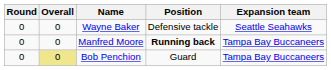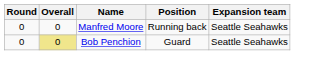- row: (111, 27)
(183, 42) bold -> (177, 27) normal
(273, 42) Tampa Bay Buccaneers -> (249, 27) Seattle Seahawks
(273, 57) Tampa Bay Buccaneers -> (249, 42) Seattle Seahawks
